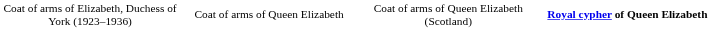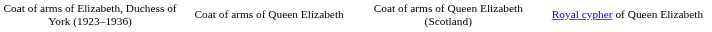(627, 14) bold -> (627, 14) normal
